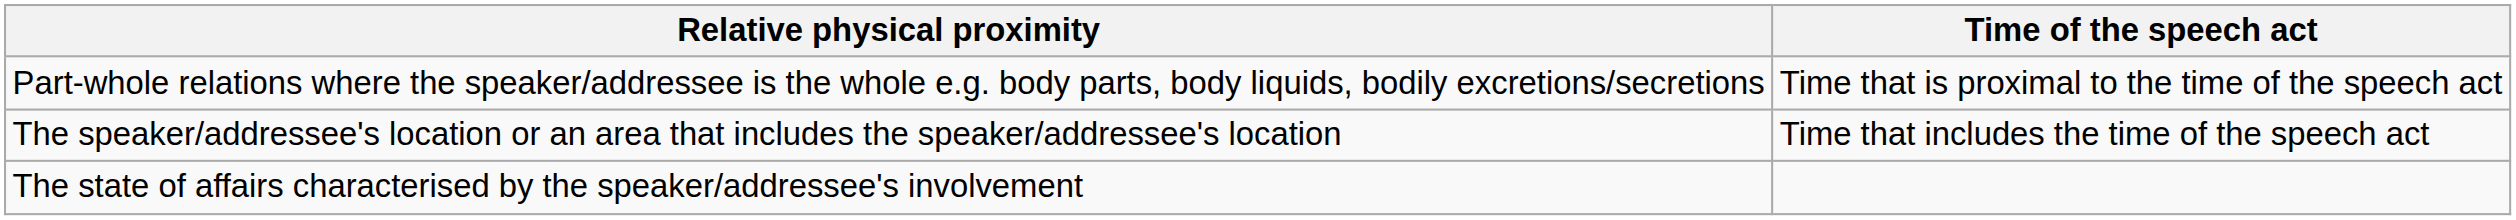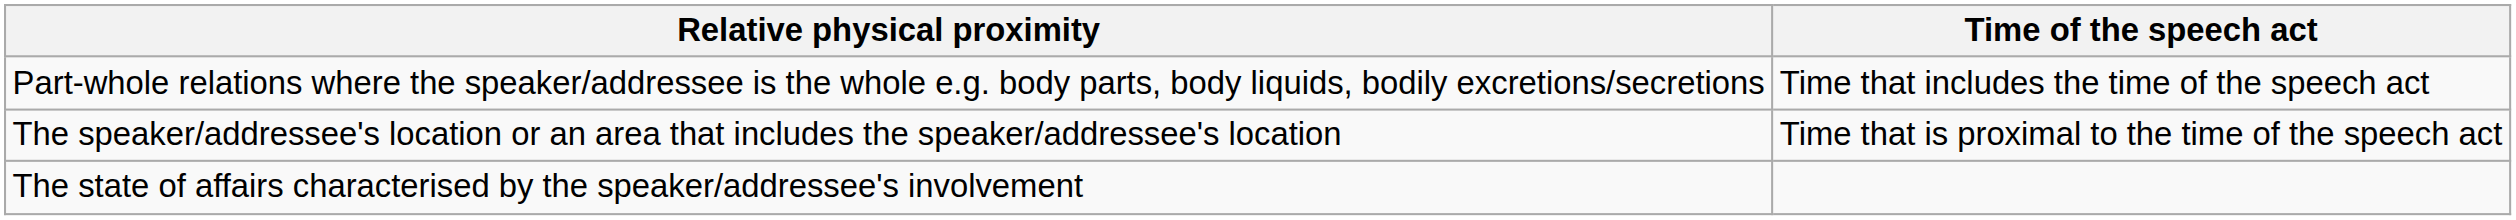(2141, 82) Time that is proximal to the time of the speech act -> (2105, 82) Time that includes the time of the speech act
(2105, 134) Time that includes the time of the speech act -> (2141, 134) Time that is proximal to the time of the speech act
